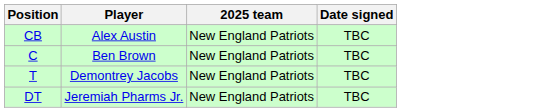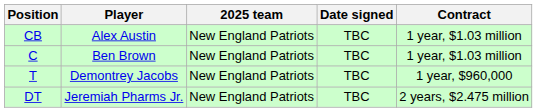+ column: (464, 14)
